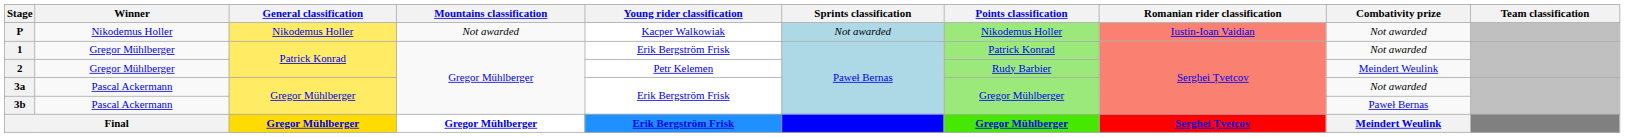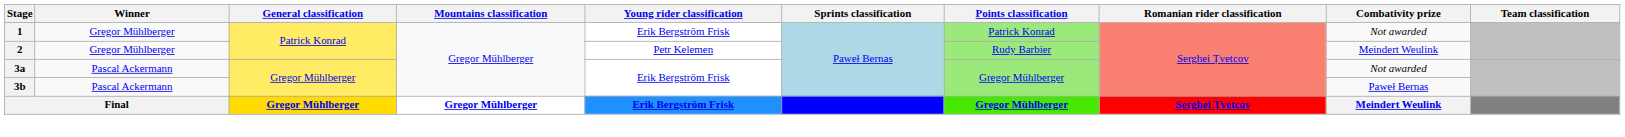- row: (20, 32)
